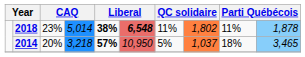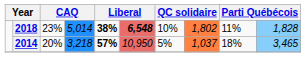(167, 29) 11% -> (168, 29) 10%
(286, 29) 1,878 -> (286, 29) 1,828
